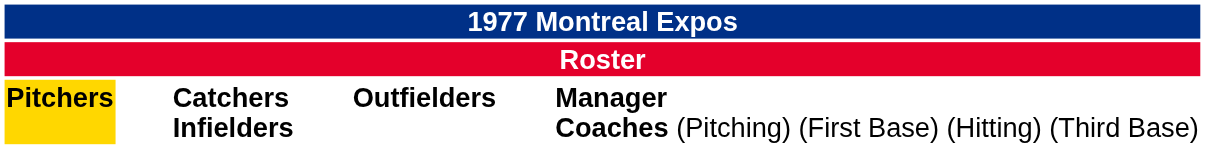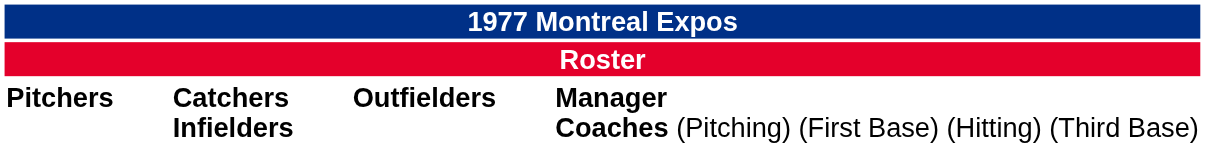(60, 97) gold background -> (60, 97) no background
